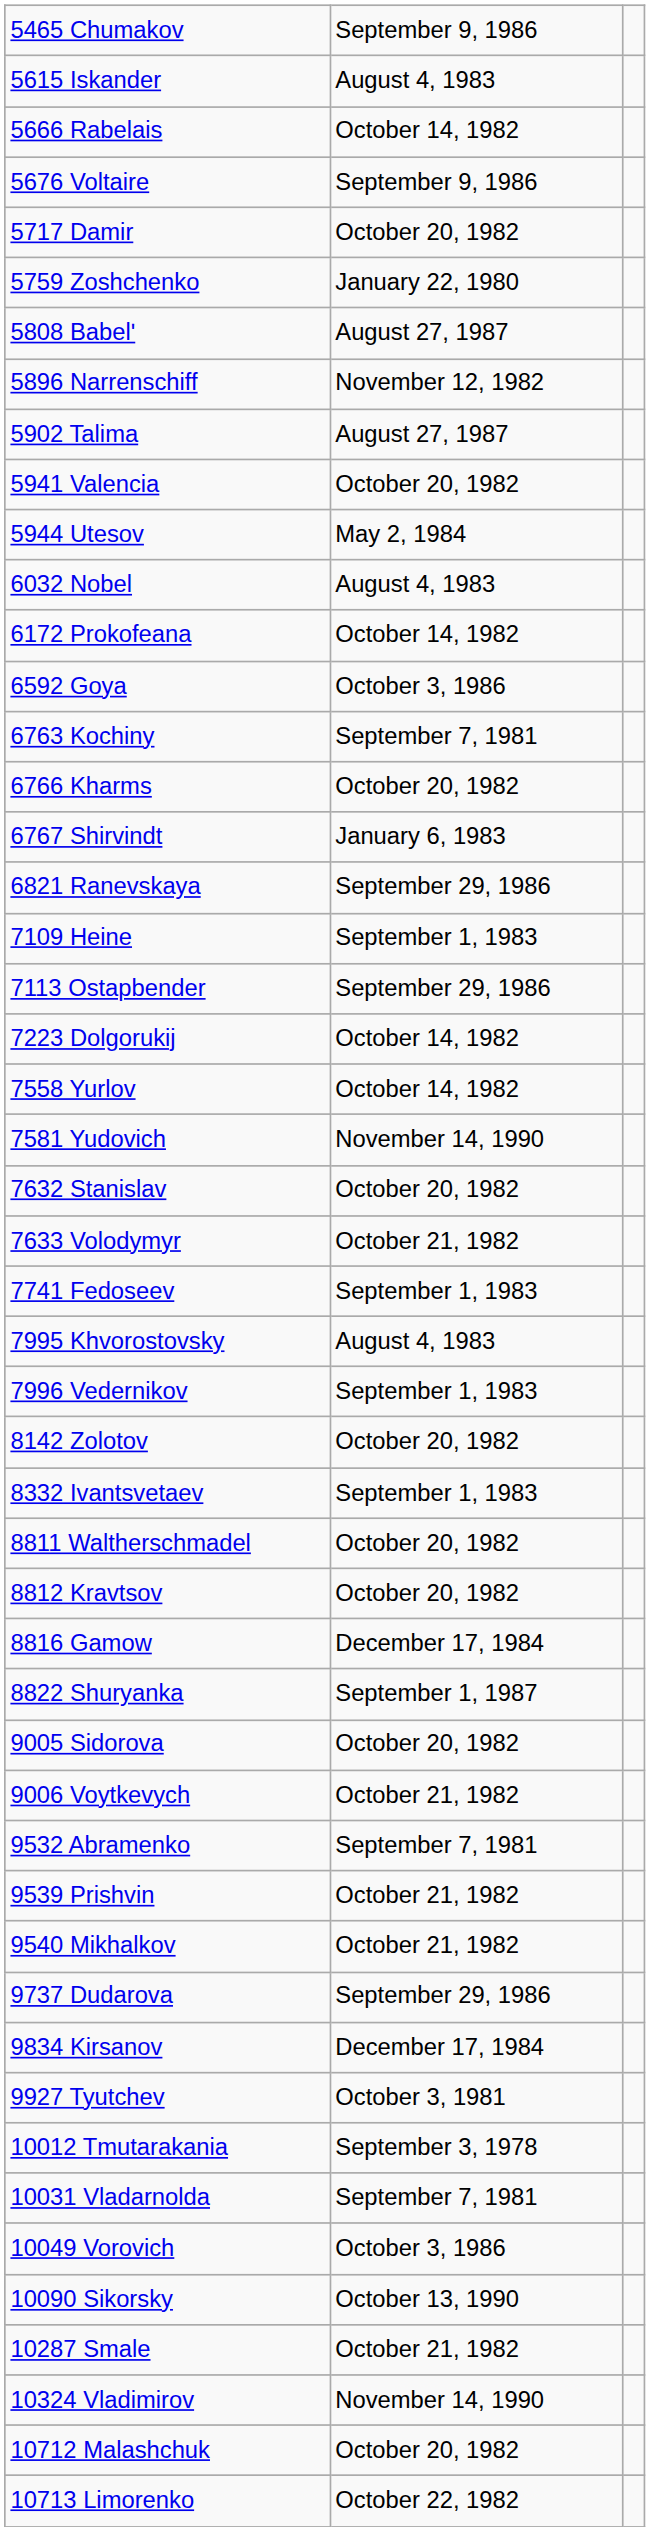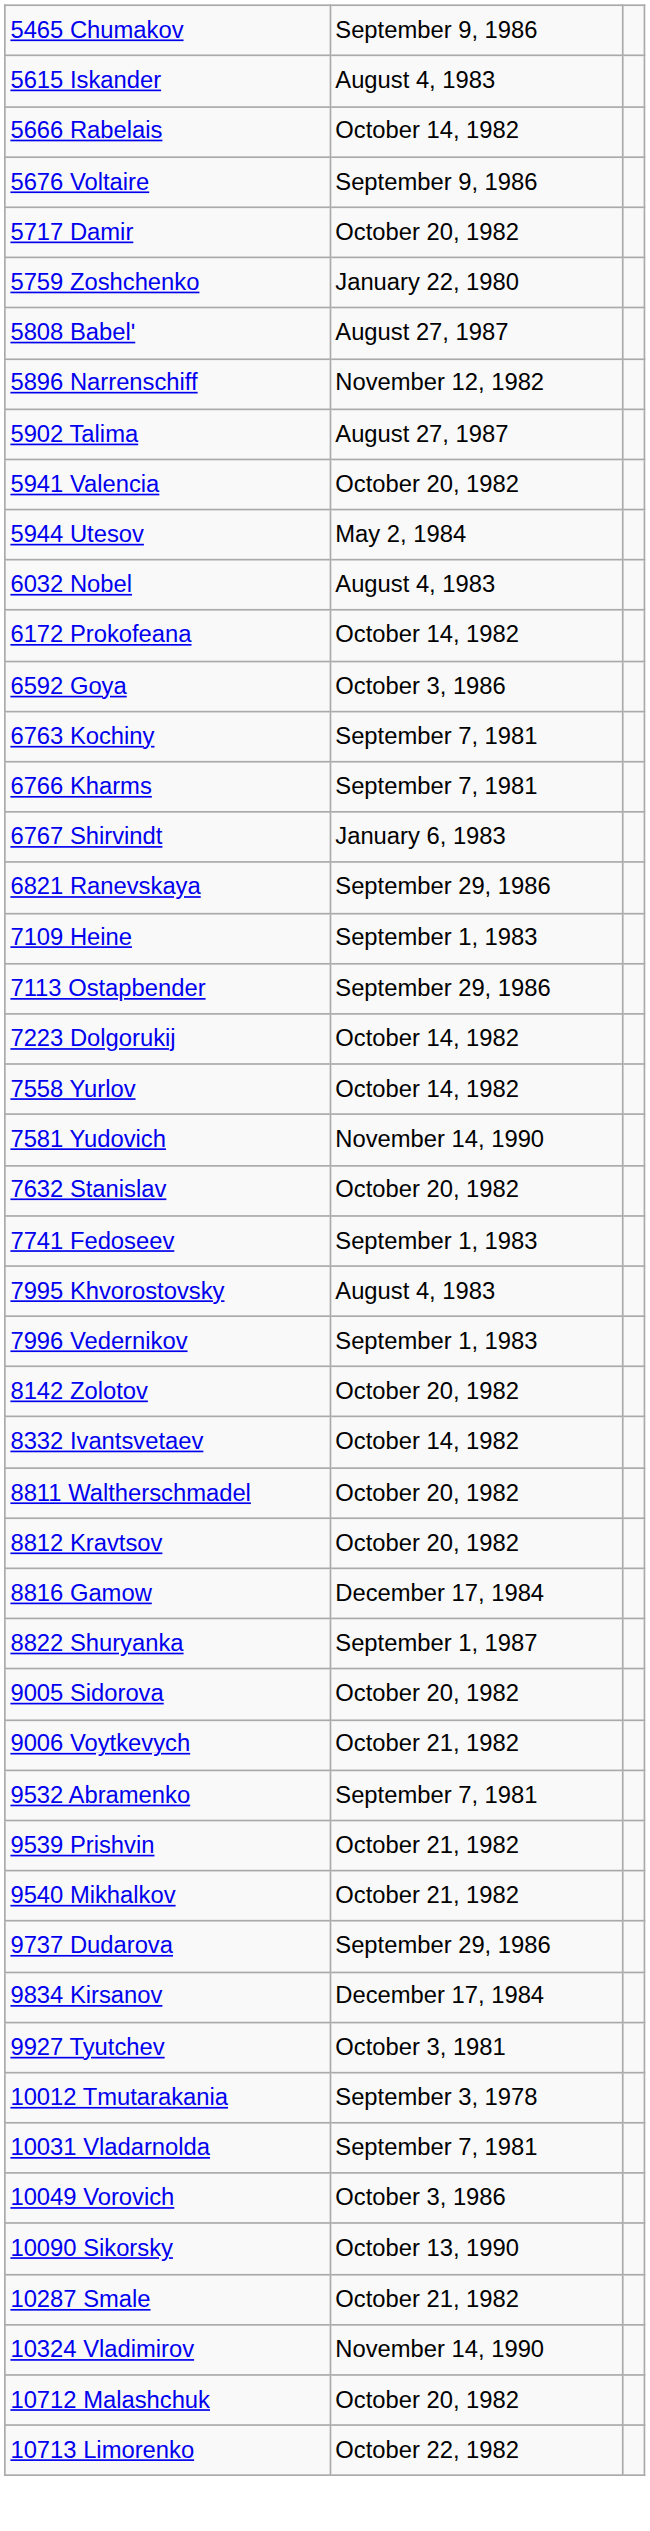(427, 786) October 20, 1982 -> (436, 786) September 7, 1981
- row: (96, 1239)
(436, 1492) September 1, 1983 -> (427, 1441) October 14, 1982
